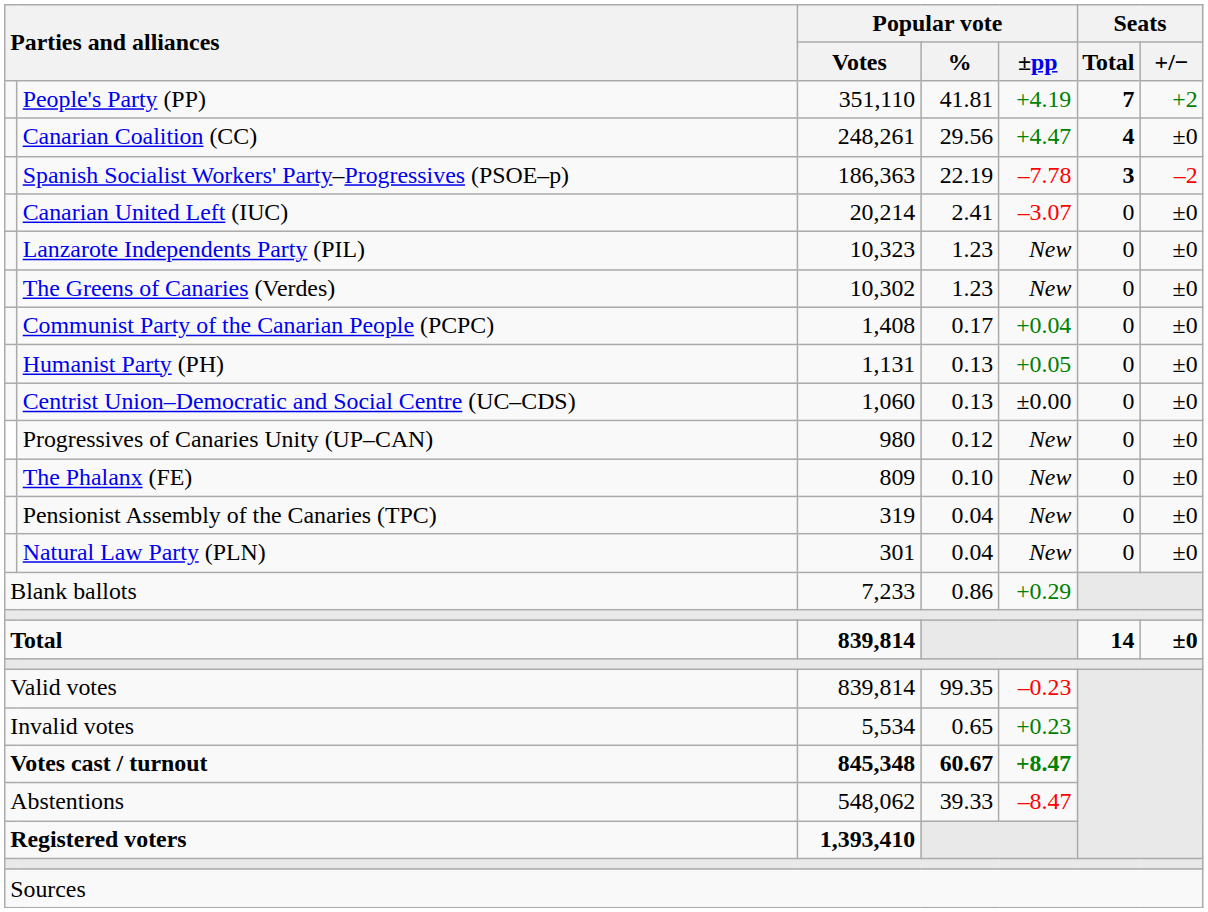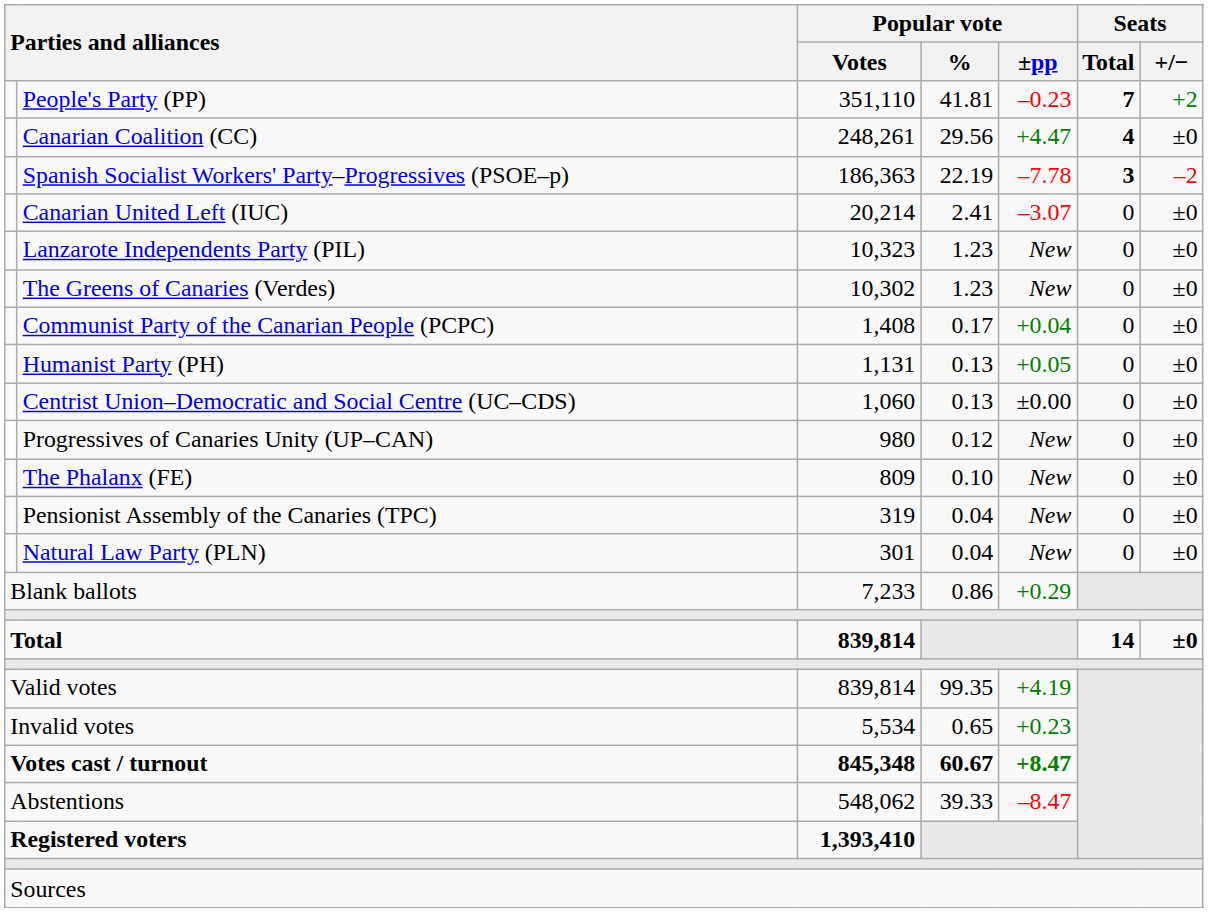(1044, 99) +4.19 -> (1044, 99) –0.23
(1044, 688) –0.23 -> (1044, 688) +4.19
